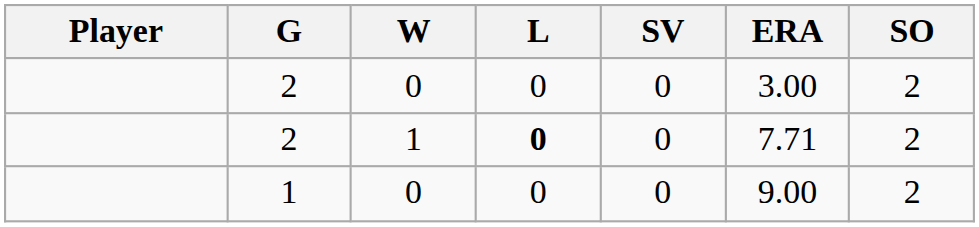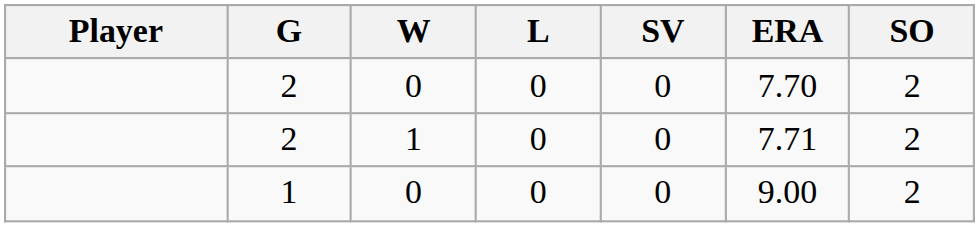(787, 85) 3.00 -> (787, 85) 7.70
(538, 138) bold -> (538, 138) normal
